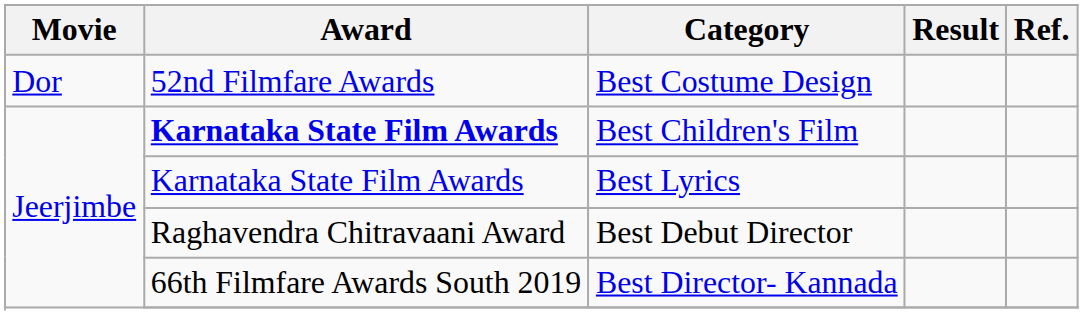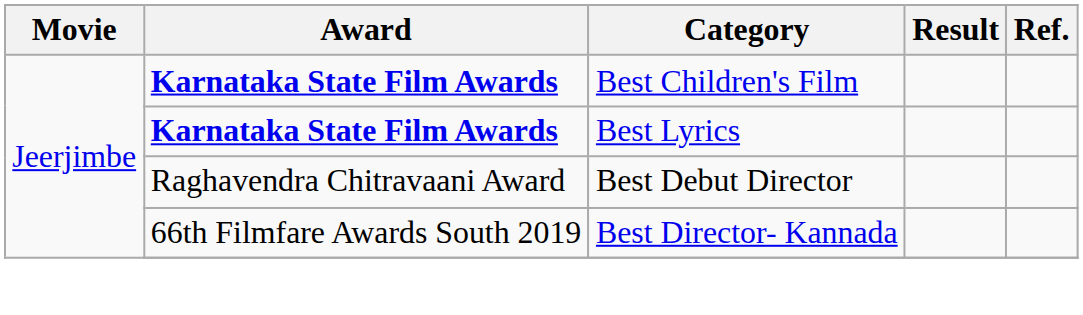- row: (734, 80)
(337, 181) normal -> (354, 130) bold
